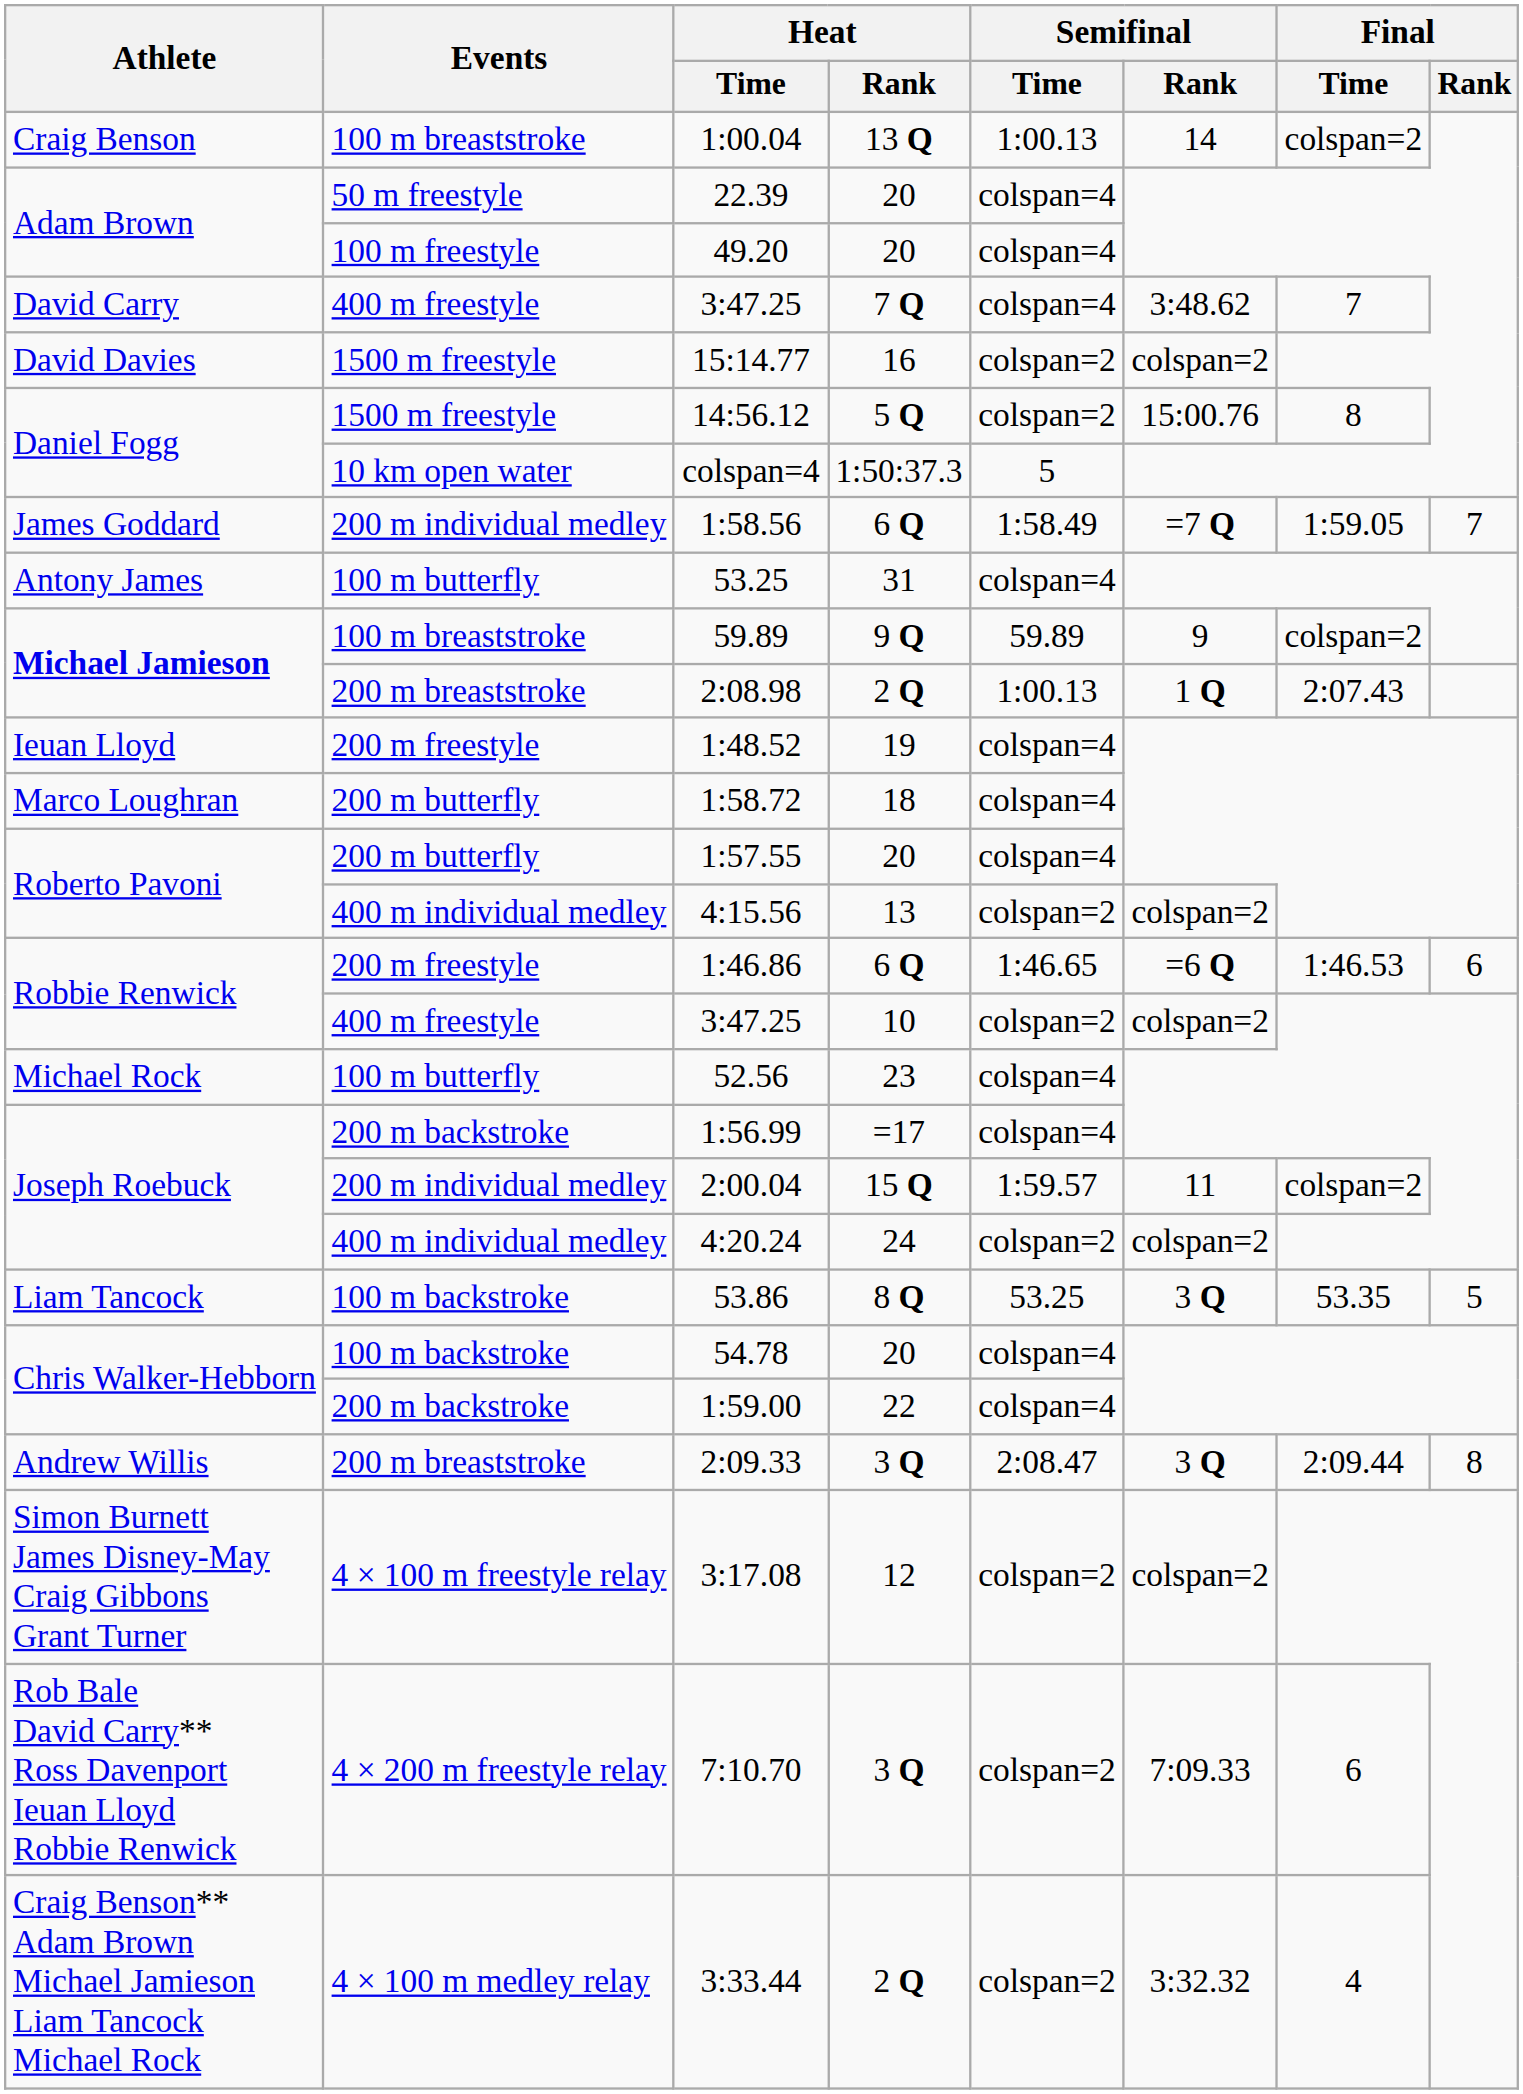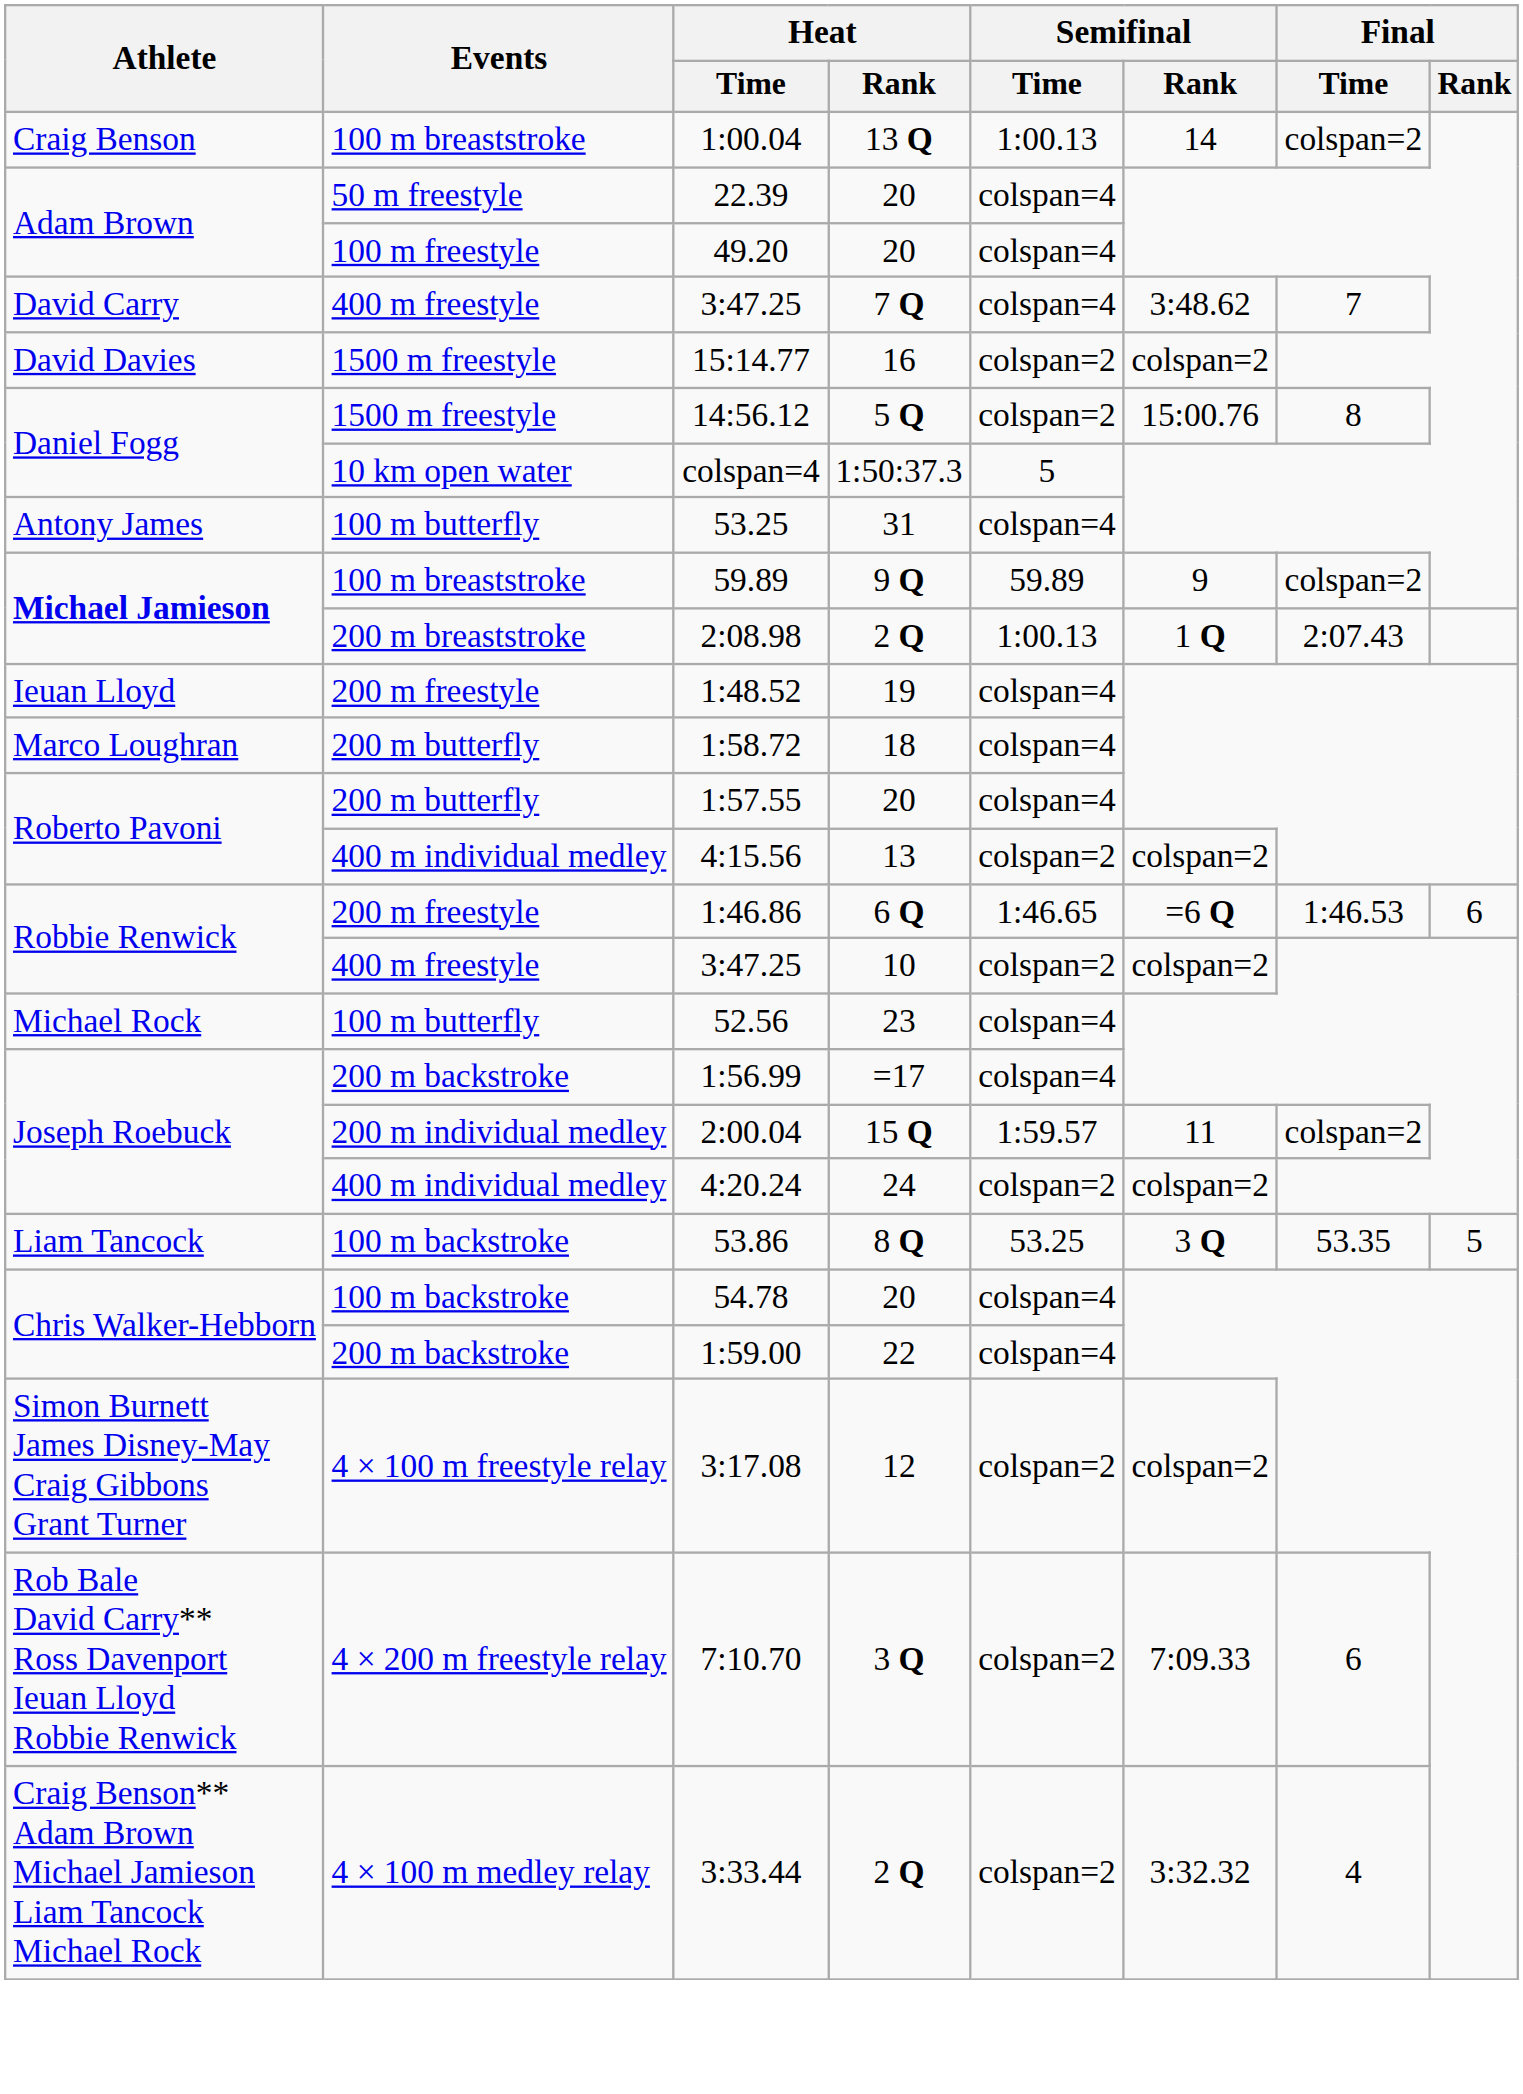- row: (751, 525)
- row: (751, 1462)
